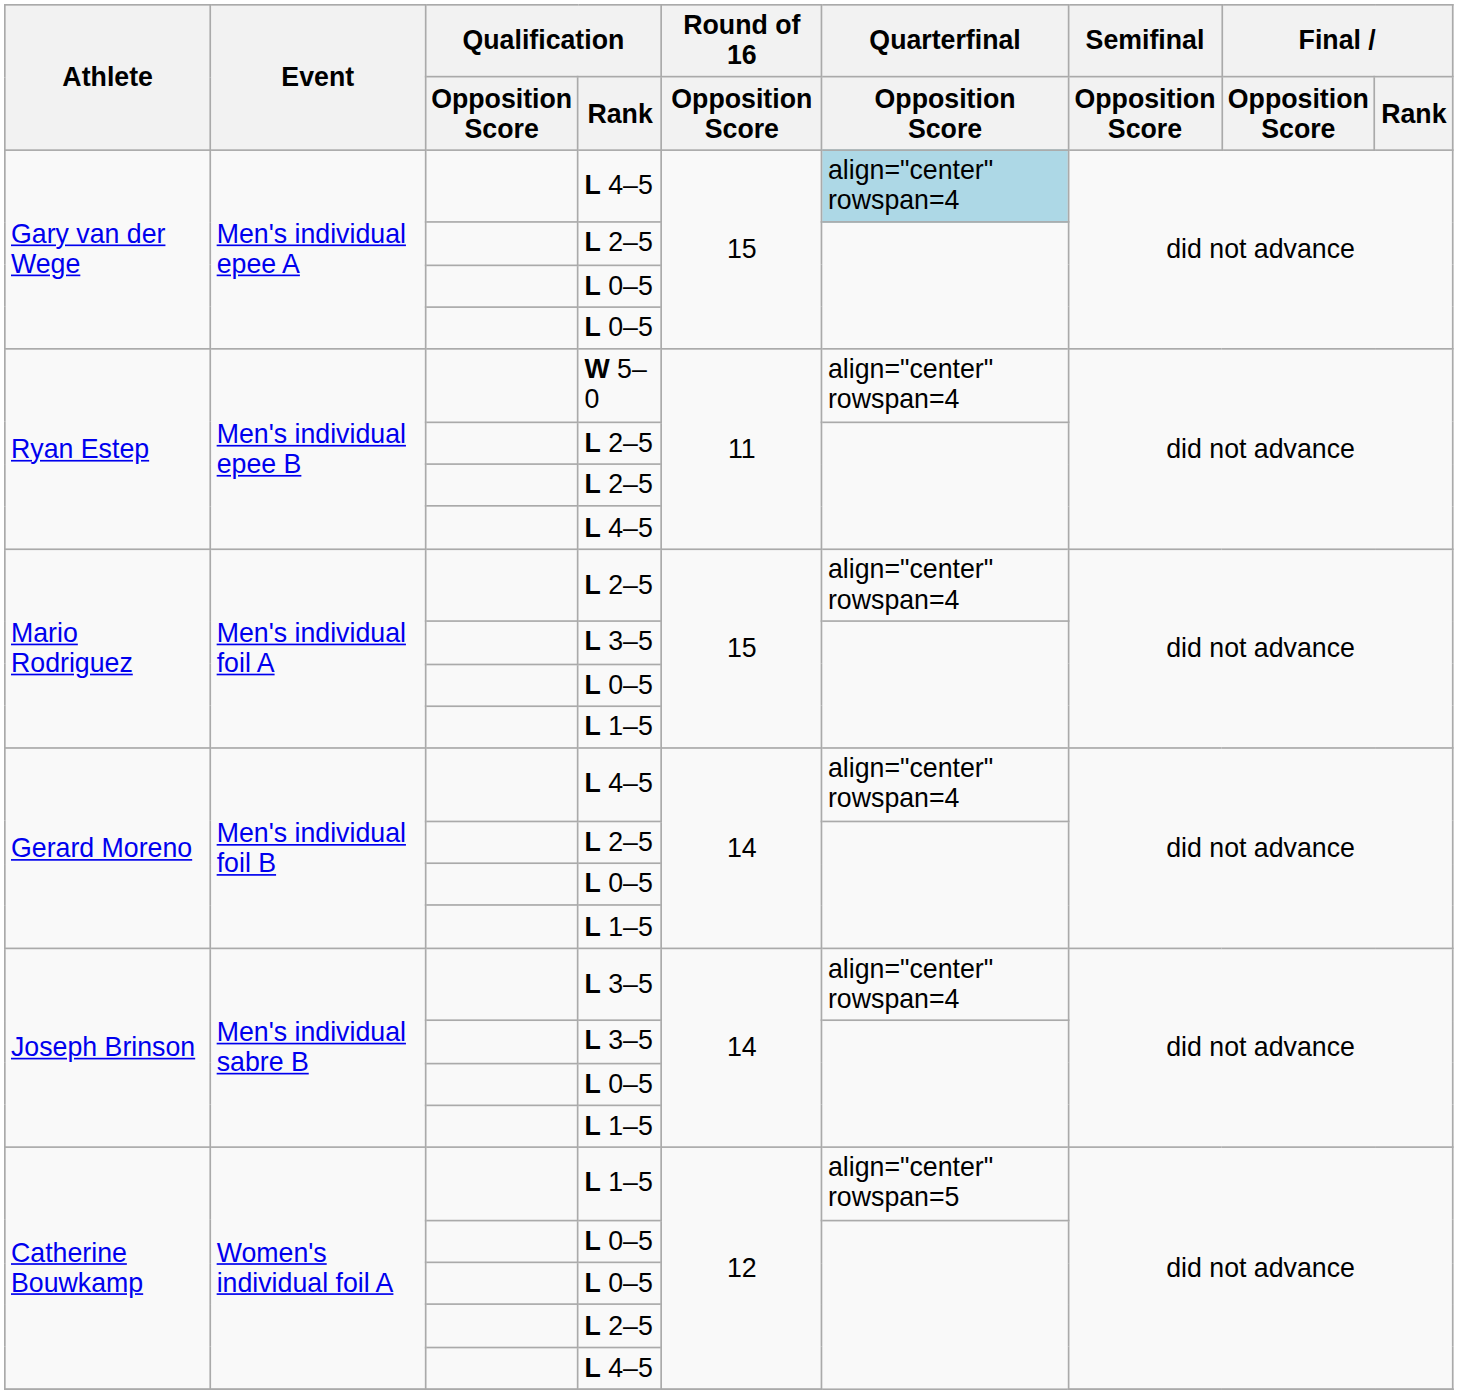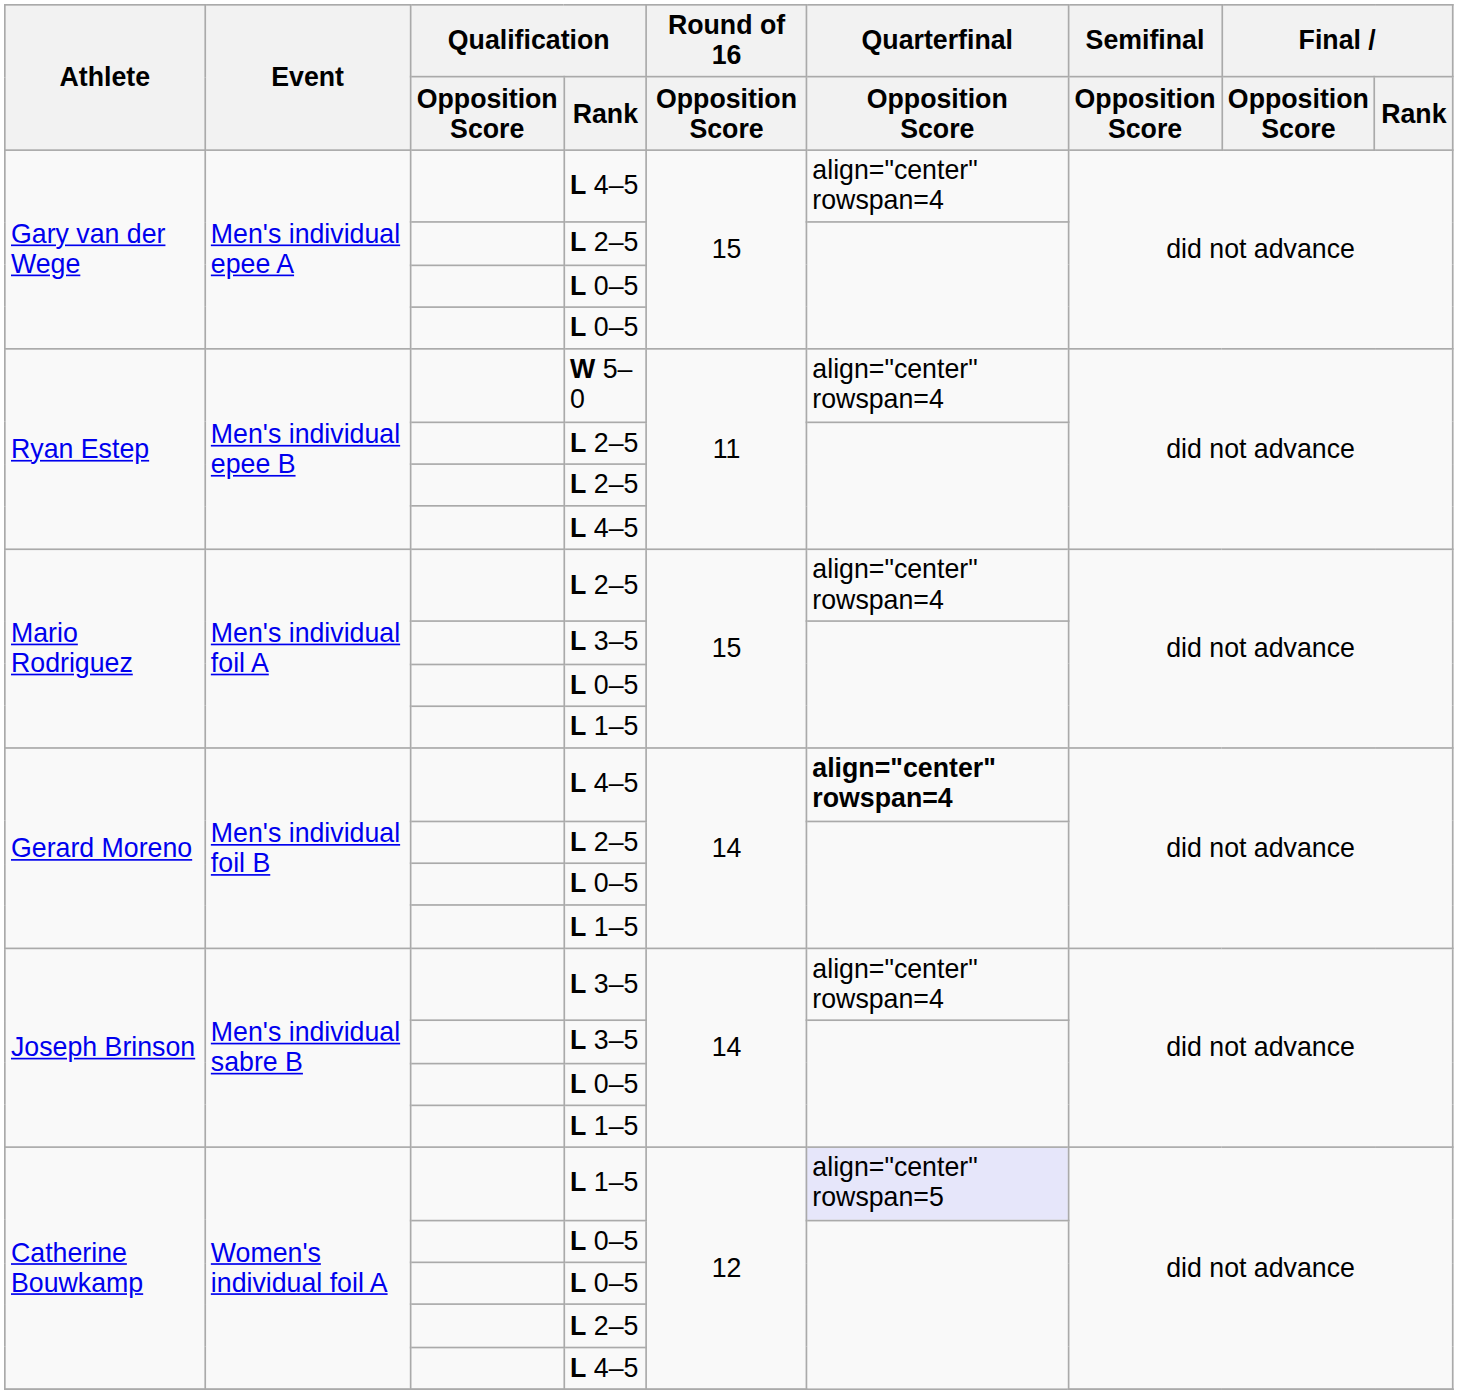(911, 185) lightblue background -> (895, 185) no background
(911, 784) normal -> (904, 784) bold
(911, 1183) no background -> (895, 1183) lavender background
